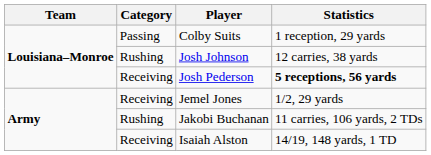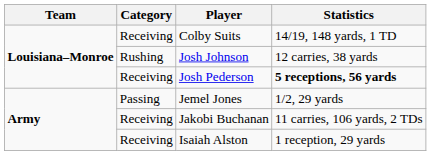(140, 35) Passing -> (146, 35) Receiving
(330, 35) 1 reception, 29 yards -> (336, 35) 14/19, 148 yards, 1 TD
(146, 98) Receiving -> (140, 98) Passing
(142, 119) Rushing -> (146, 119) Receiving
(336, 139) 14/19, 148 yards, 1 TD -> (330, 139) 1 reception, 29 yards
